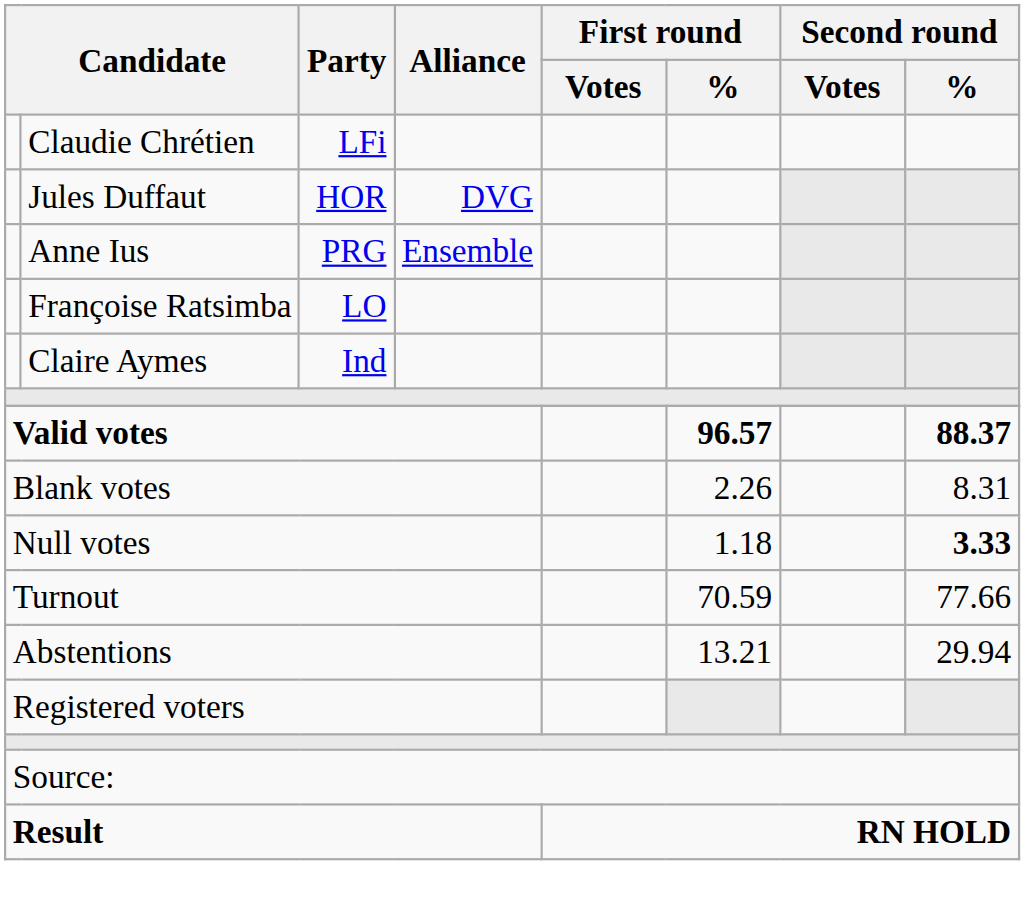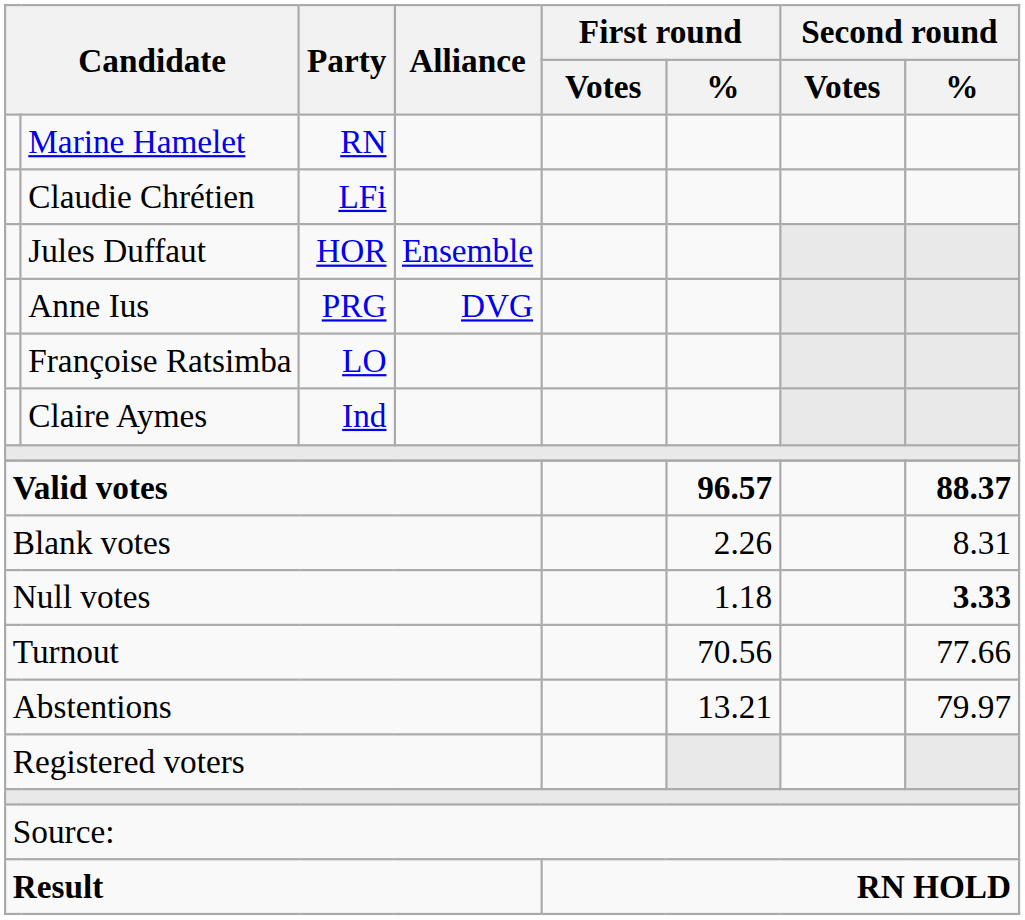+ row: (137, 141)
(497, 196) DVG -> (468, 251) Ensemble
(468, 251) Ensemble -> (497, 306) DVG
(735, 596) 70.59 -> (735, 651) 70.56
(974, 651) 29.94 -> (974, 706) 79.97
